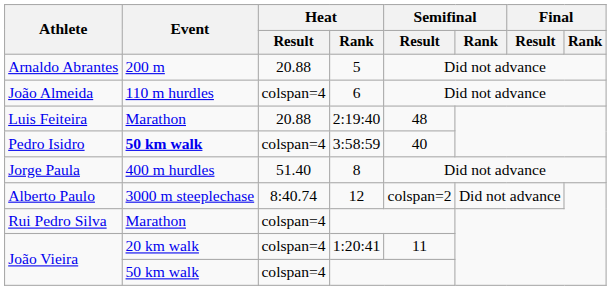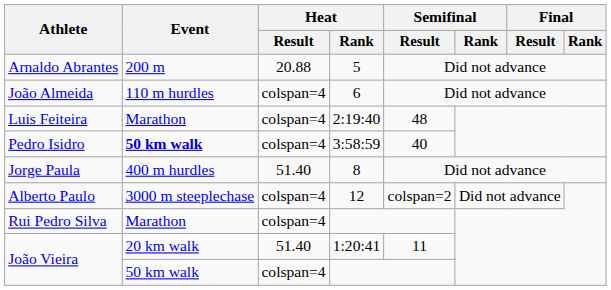(293, 118) 20.88 -> (293, 118) colspan=4
(293, 195) 8:40.74 -> (293, 195) colspan=4
(293, 247) colspan=4 -> (293, 247) 51.40
